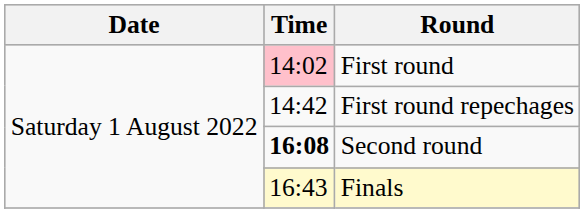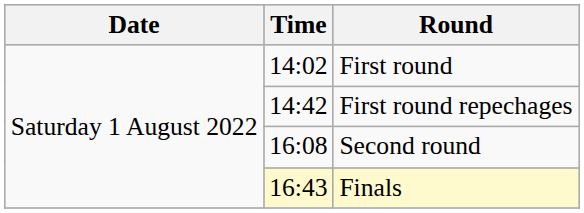(298, 65) pink background -> (298, 65) no background
(299, 146) bold -> (298, 146) normal
